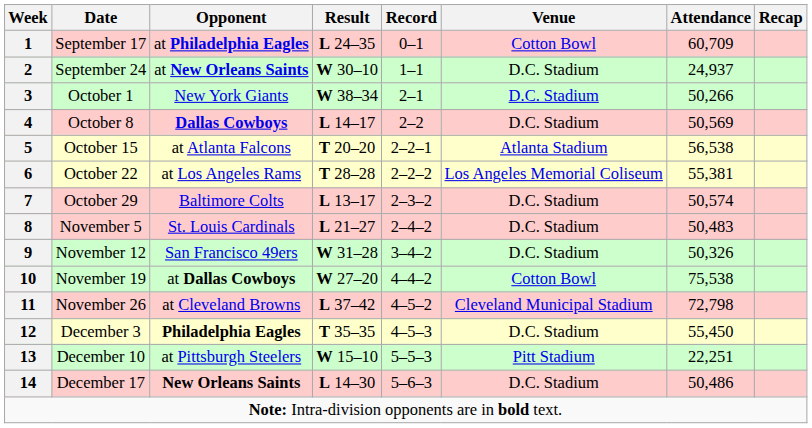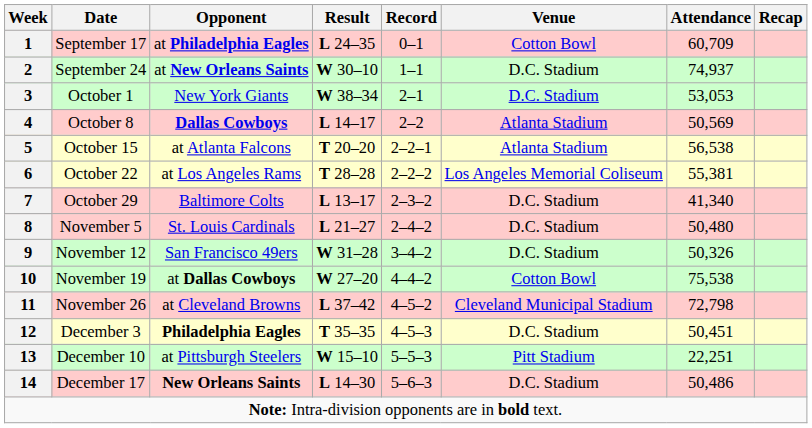(711, 69) 24,937 -> (711, 69) 74,937
(711, 95) 50,266 -> (711, 95) 53,053
(554, 122) D.C. Stadium -> (554, 122) Atlanta Stadium
(711, 200) 50,574 -> (711, 200) 41,340
(711, 226) 50,483 -> (711, 226) 50,480
(711, 331) 55,450 -> (711, 331) 50,451
